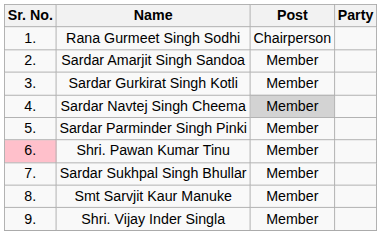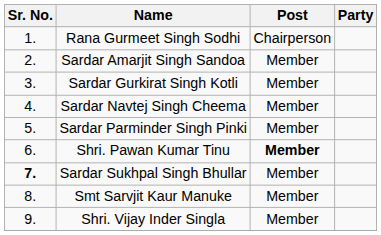(292, 106) lightgrey background -> (292, 106) no background
(30, 151) pink background -> (30, 151) no background
(292, 151) normal -> (292, 151) bold
(30, 173) normal -> (30, 173) bold
